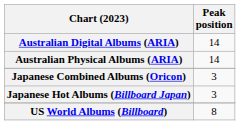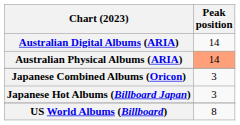(214, 59) no background -> (214, 59) lightsalmon background
